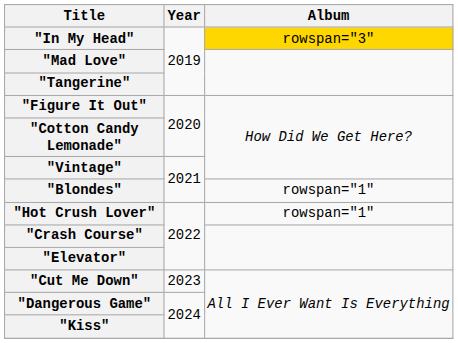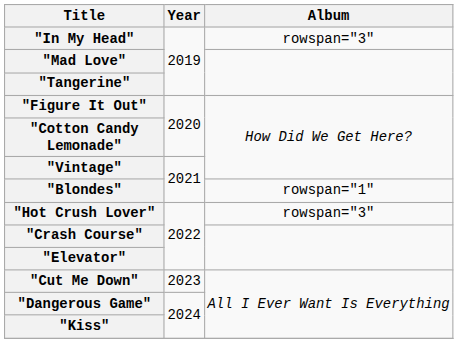(329, 39) gold background -> (329, 39) no background
(329, 213) rowspan="1" -> (329, 213) rowspan="3"
